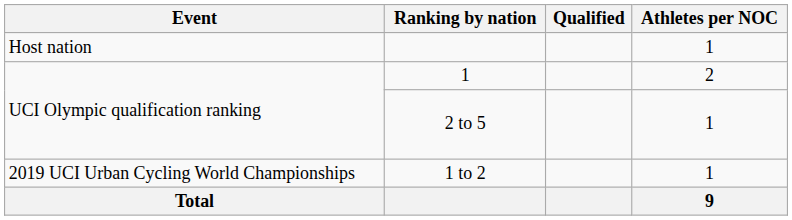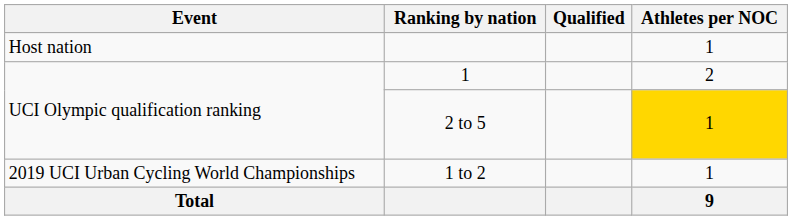(710, 124) no background -> (710, 124) gold background
